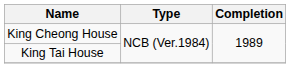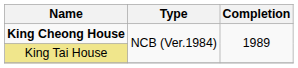(62, 33) normal -> (66, 33) bold
(62, 53) no background -> (66, 53) khaki background
